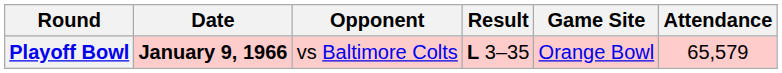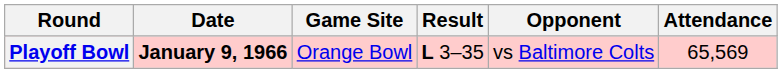columns swapped: (377, 20) <-> (596, 20)
(718, 52) 65,579 -> (718, 52) 65,569
